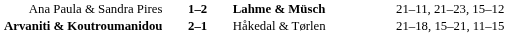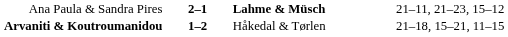(198, 8) 1–2 -> (198, 8) 2–1
(198, 26) 2–1 -> (198, 26) 1–2
